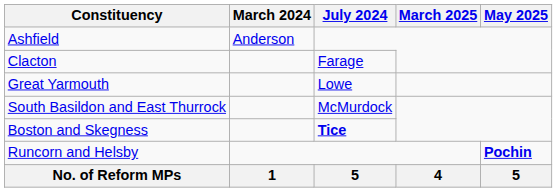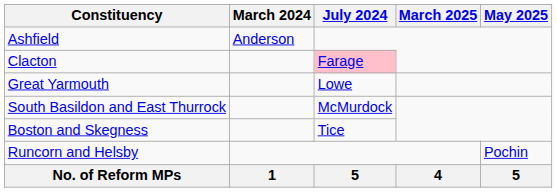(341, 61) no background -> (341, 61) pink background
(332, 130) bold -> (331, 130) normal
(508, 152) bold -> (506, 152) normal
